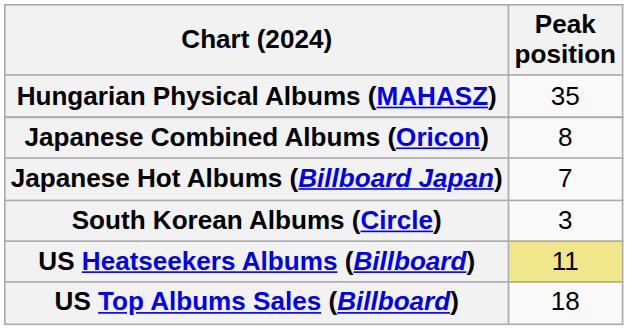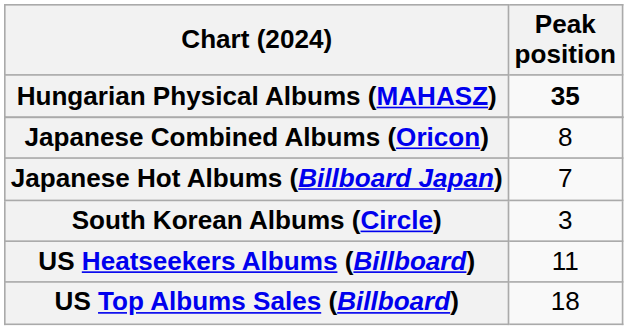(565, 95) normal -> (565, 95) bold
(565, 261) khaki background -> (565, 261) no background
